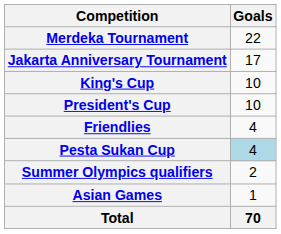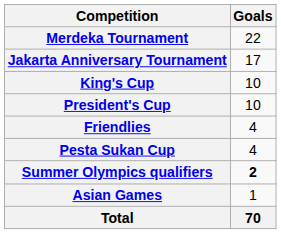(253, 150) lightblue background -> (253, 150) no background
(253, 172) normal -> (253, 172) bold
